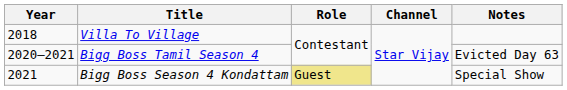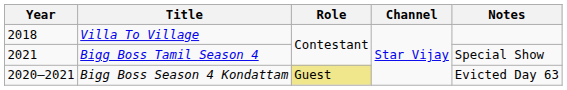(41, 55) 2020–2021 -> (22, 55) 2021
(507, 55) Evicted Day 63 -> (499, 55) Special Show
(22, 75) 2021 -> (41, 75) 2020–2021
(499, 75) Special Show -> (507, 75) Evicted Day 63
